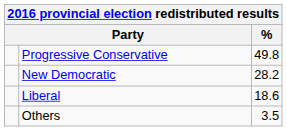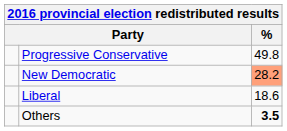(267, 75) no background -> (267, 75) lightsalmon background
(270, 116) normal -> (270, 116) bold
